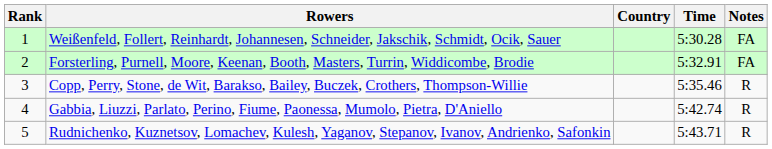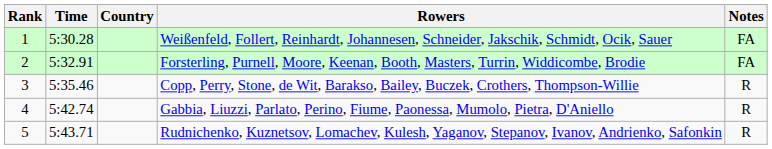columns swapped: (330, 16) <-> (700, 16)
